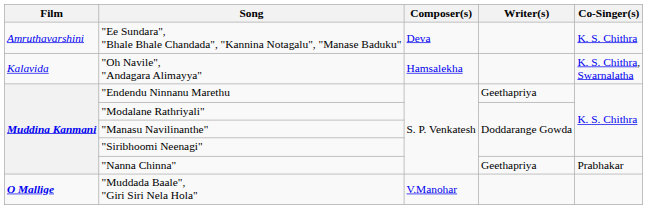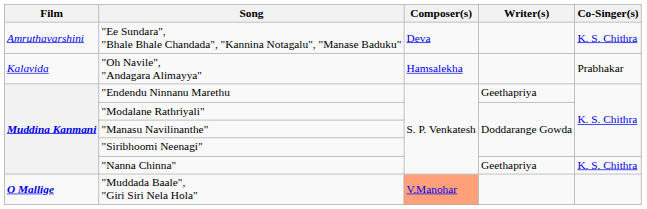(609, 68) K. S. Chithra, Swarnalatha -> (600, 68) Prabhakar
(600, 165) Prabhakar -> (607, 165) K. S. Chithra
(432, 189) no background -> (432, 189) lightsalmon background
